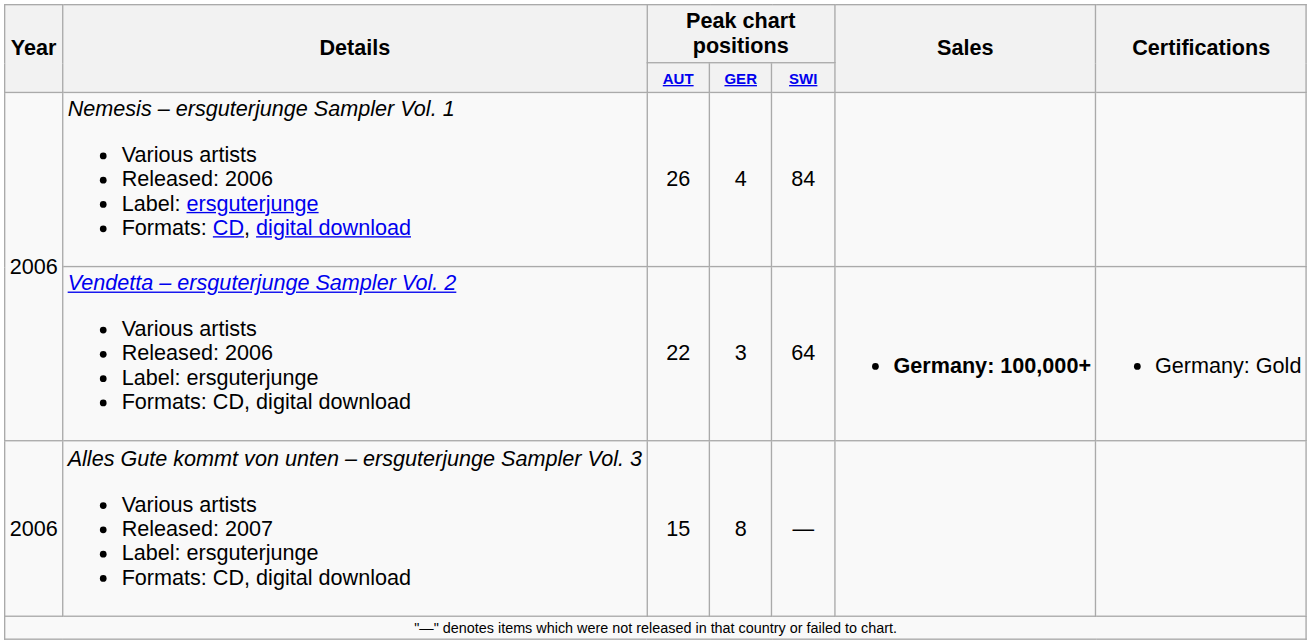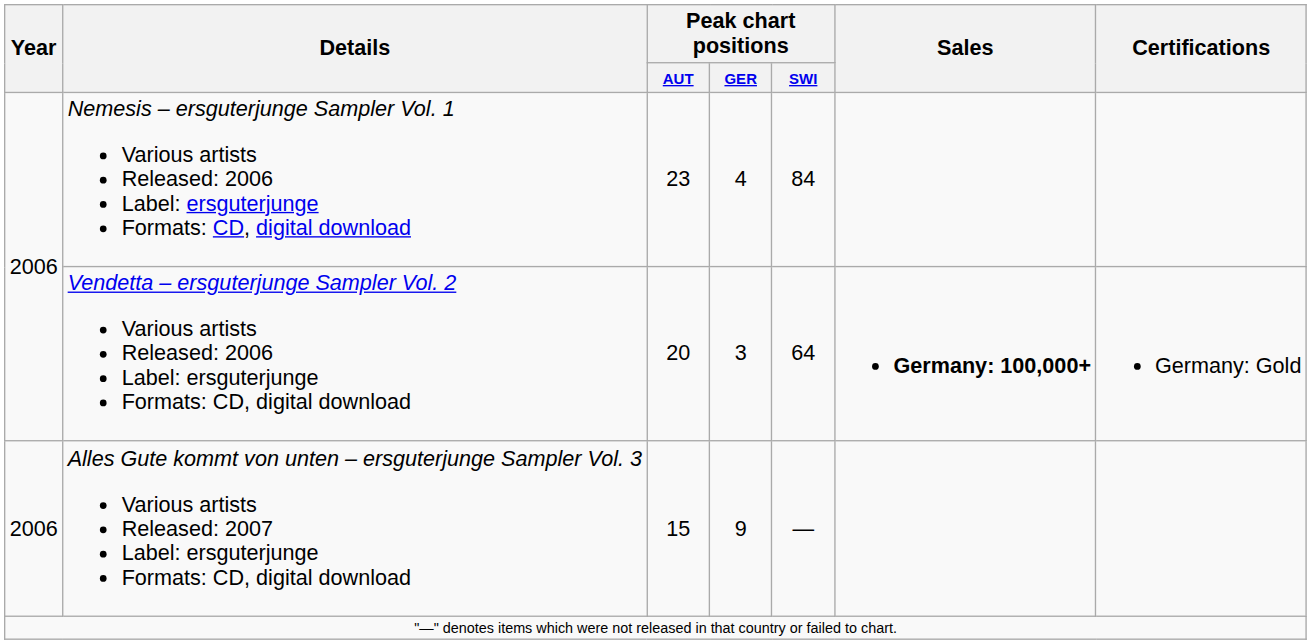(678, 179) 26 -> (678, 179) 23
(678, 353) 22 -> (678, 353) 20
(741, 528) 8 -> (741, 528) 9
